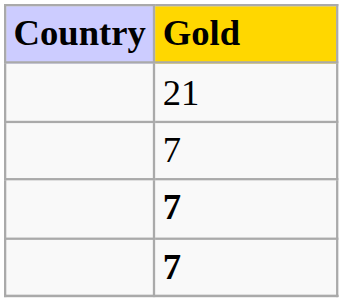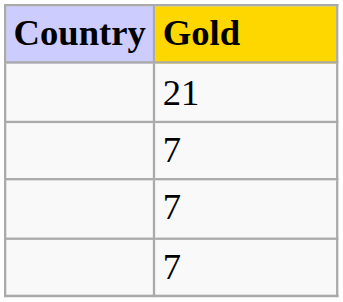(172, 207) bold -> (172, 207) normal
(172, 265) bold -> (172, 265) normal
